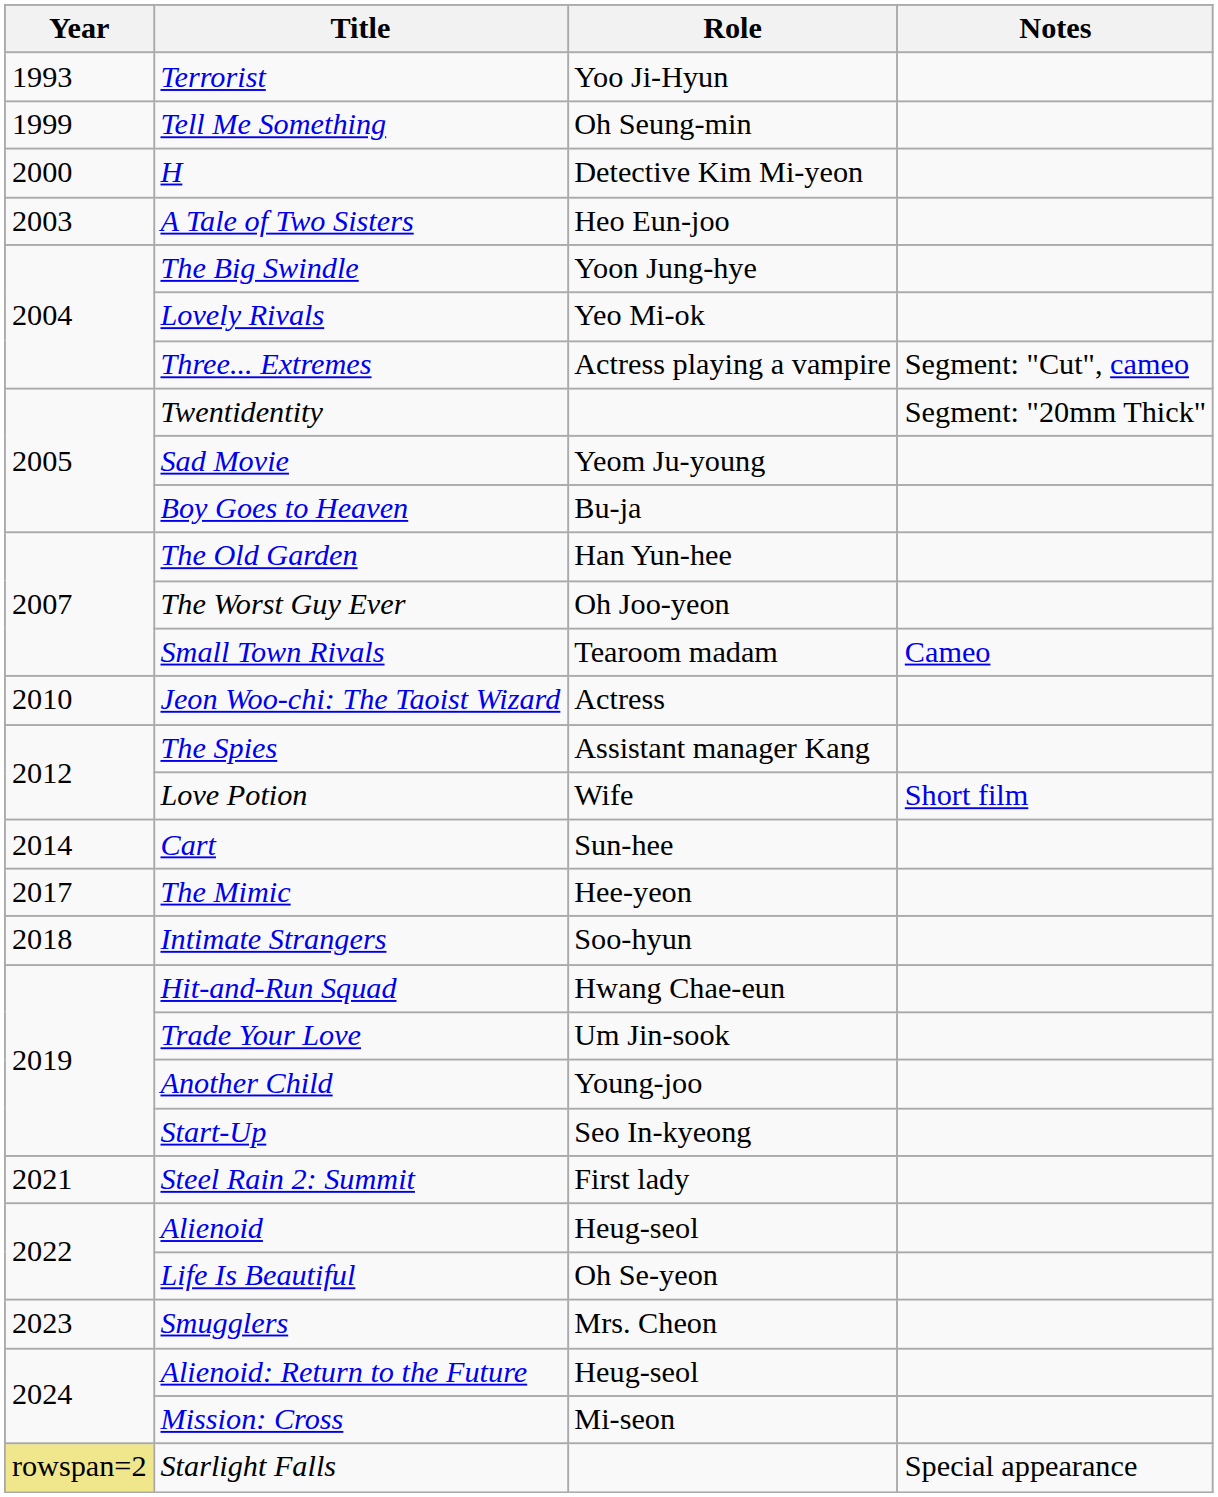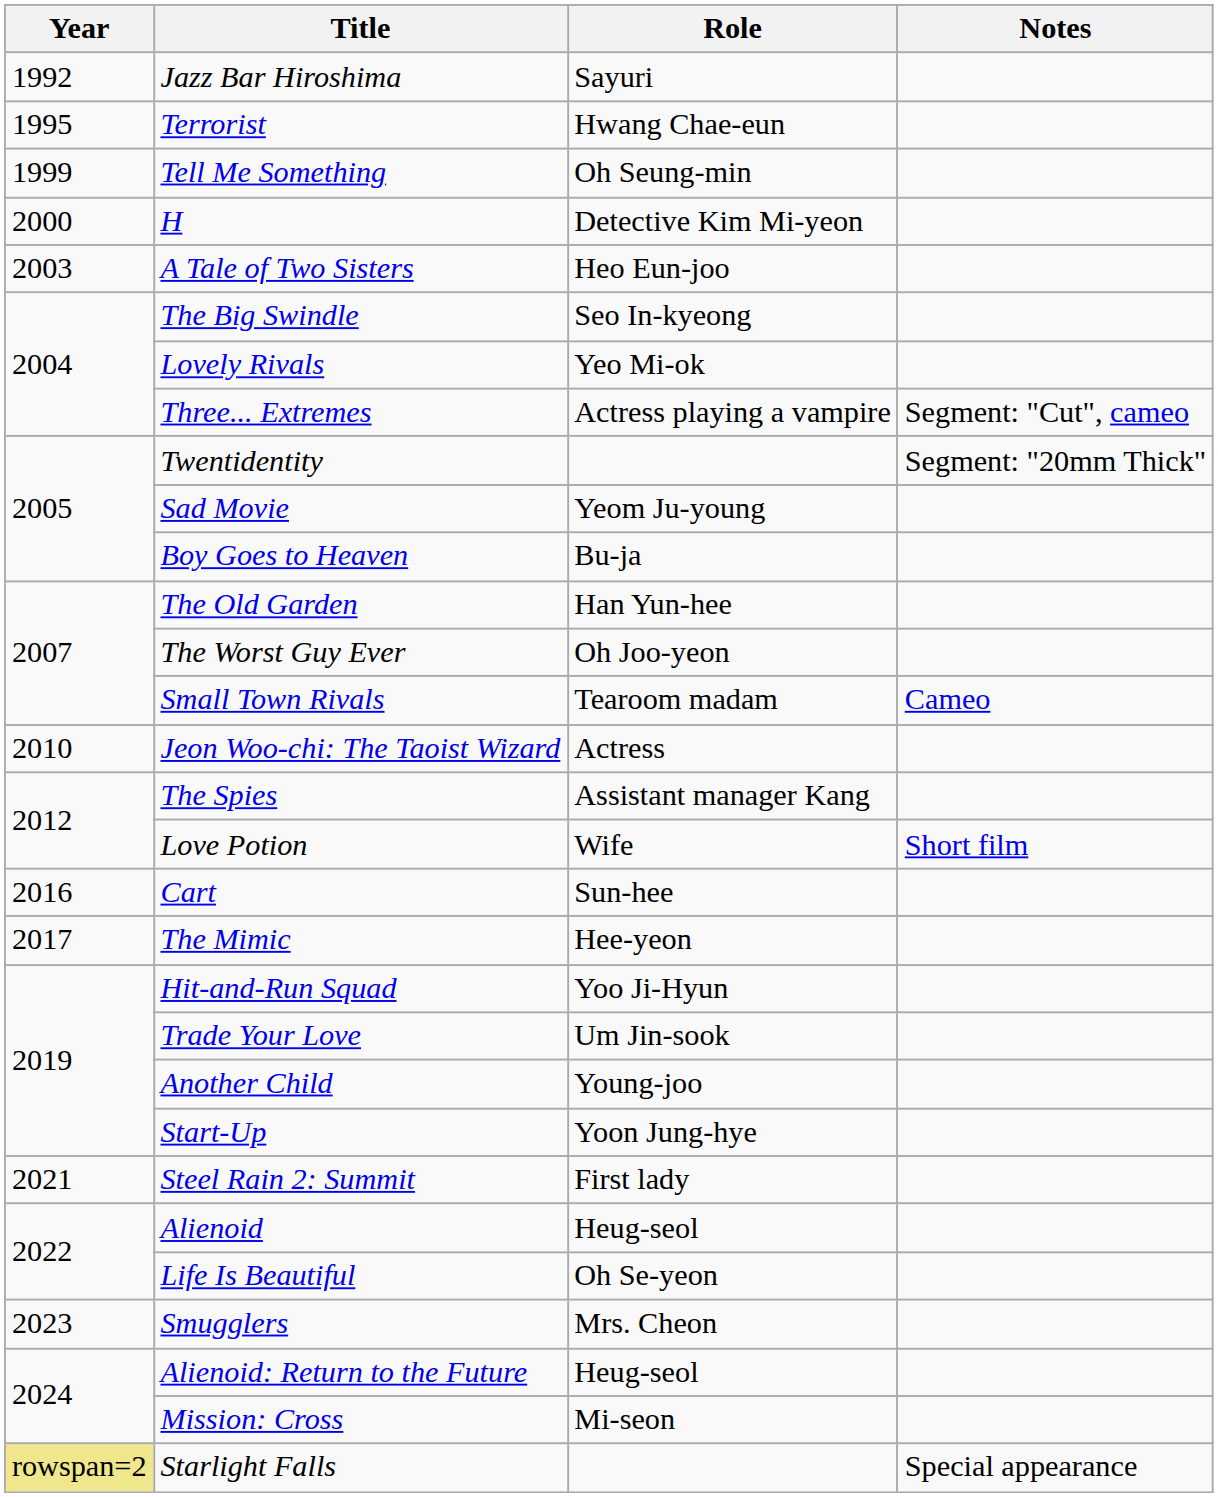+ row: (281, 76)
(42, 76) 1993 -> (42, 124) 1995
(651, 76) Yoo Ji-Hyun -> (680, 124) Hwang Chae-eun
(666, 268) Yoon Jung-hye -> (663, 316) Seo In-kyeong
(42, 843) 2014 -> (42, 891) 2016
- row: (273, 939)
(680, 987) Hwang Chae-eun -> (651, 987) Yoo Ji-Hyun
(663, 1131) Seo In-kyeong -> (666, 1131) Yoon Jung-hye
